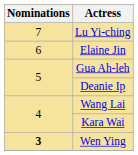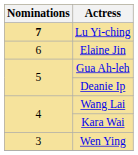(38, 31) normal -> (38, 31) bold
(38, 141) bold -> (38, 141) normal
